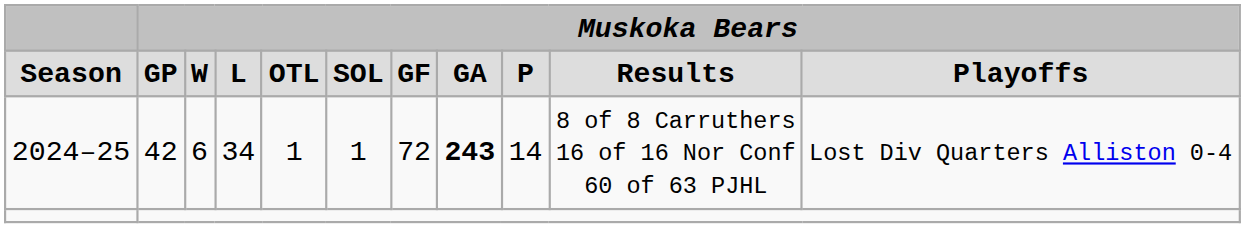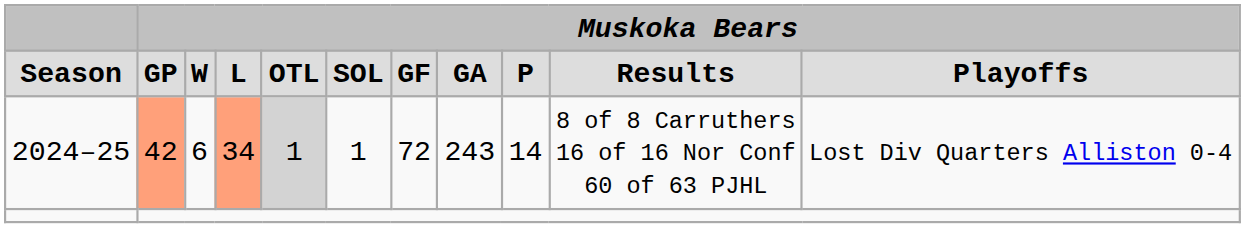(161, 153) no background -> (161, 153) lightsalmon background
(238, 153) no background -> (238, 153) lightsalmon background
(294, 153) no background -> (294, 153) lightgrey background
(470, 153) bold -> (470, 153) normal
